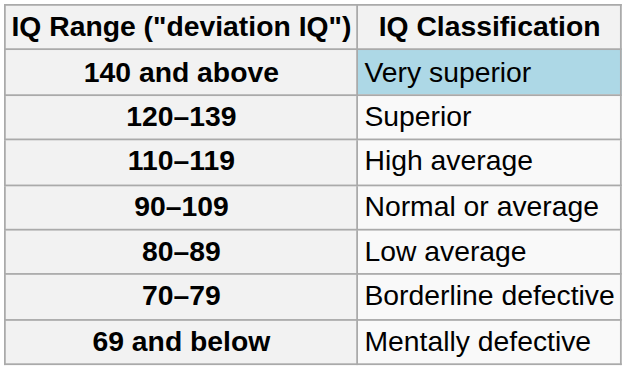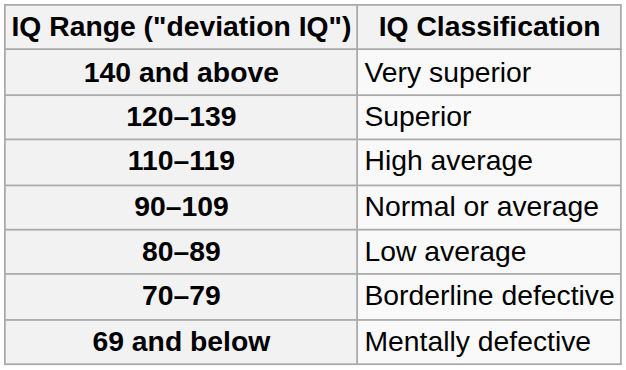(448, 71) lightblue background -> (448, 71) no background
